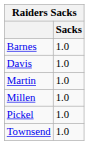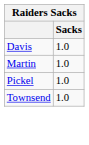- row: (22, 47)
- row: (21, 98)
